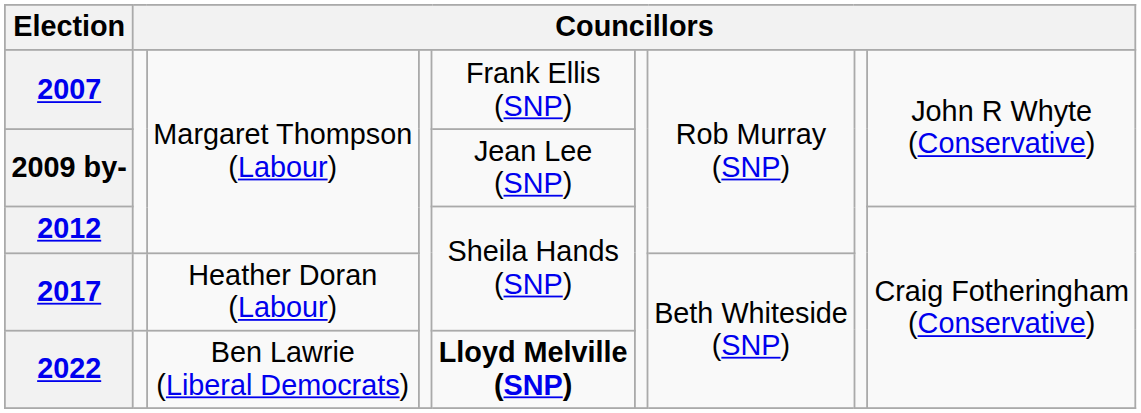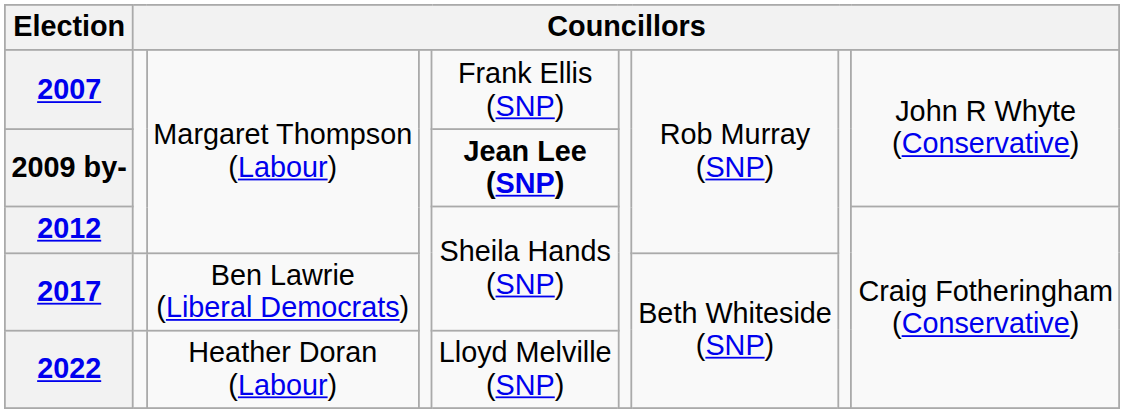(533, 167) normal -> (525, 167) bold
(283, 291) Heather Doran (Labour) -> (283, 291) Ben Lawrie (Liberal Democrats)
(283, 369) Ben Lawrie (Liberal Democrats) -> (283, 369) Heather Doran (Labour)
(533, 369) bold -> (525, 369) normal
